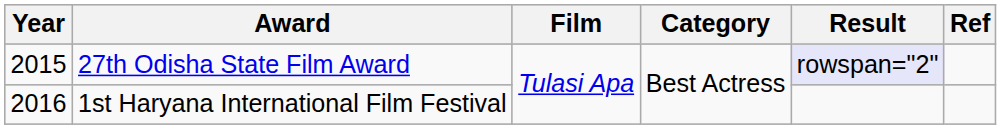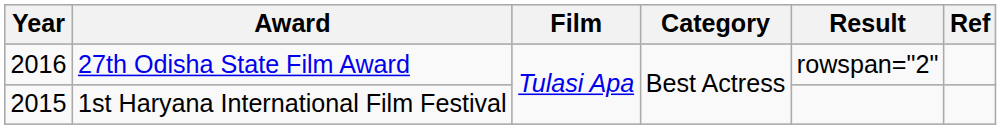(39, 64) 2015 -> (39, 64) 2016
(868, 64) lavender background -> (868, 64) no background
(39, 104) 2016 -> (39, 104) 2015
